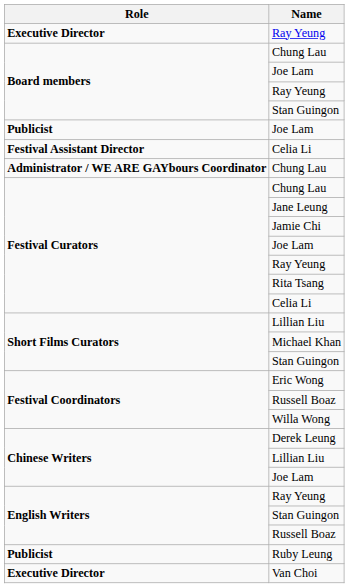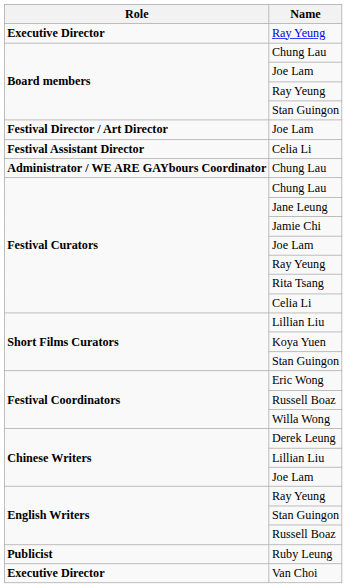(30, 129) Publicist -> (88, 129) Festival Director / Art Director
(306, 341) Michael Khan -> (299, 341) Koya Yuen
